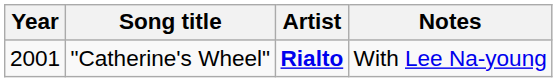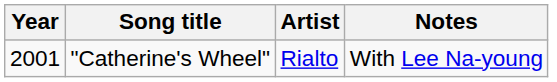(312, 58) bold -> (309, 58) normal
